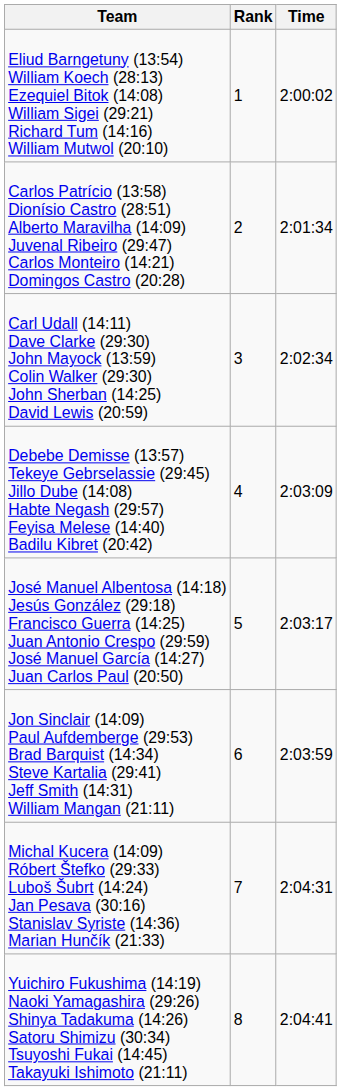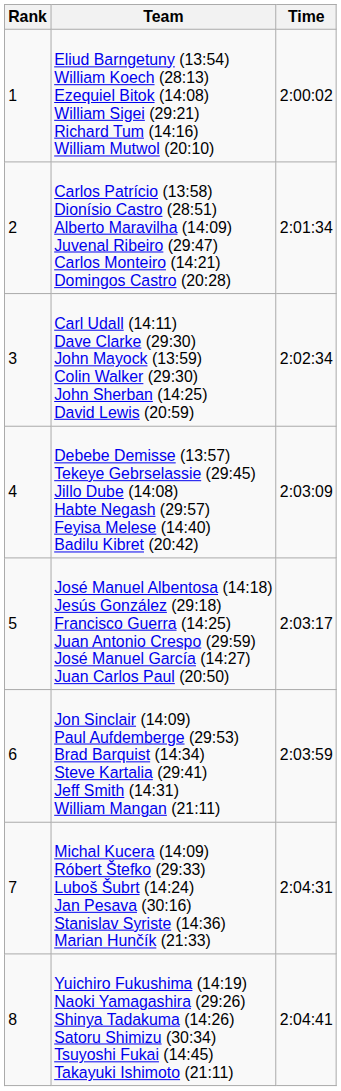columns swapped: (253, 17) <-> (117, 17)
